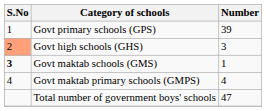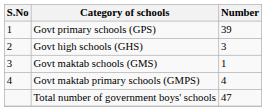(9, 47) lightsalmon background -> (9, 47) no background
(9, 64) bold -> (9, 64) normal
